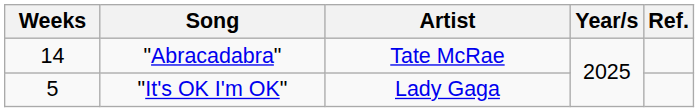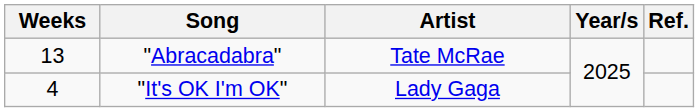(52, 55) 14 -> (52, 55) 13
(52, 89) 5 -> (52, 89) 4
